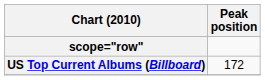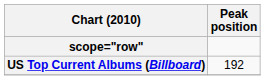(234, 65) 172 -> (234, 65) 192
